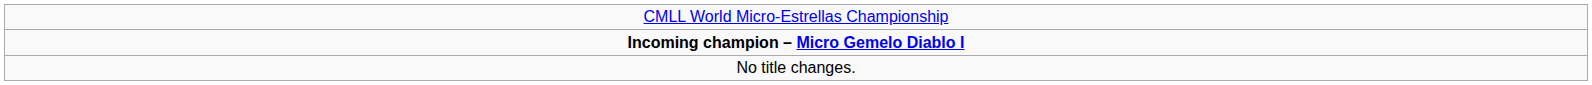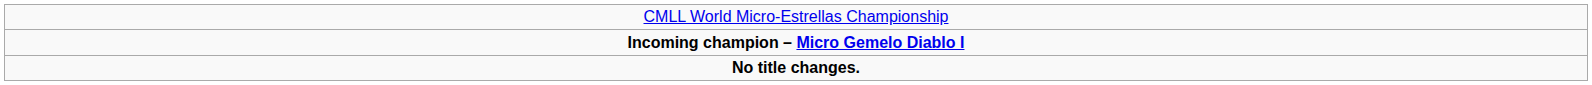(796, 67) normal -> (796, 67) bold
